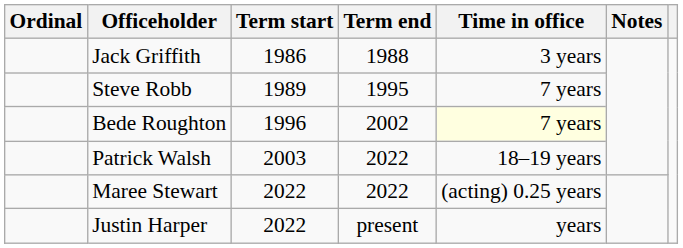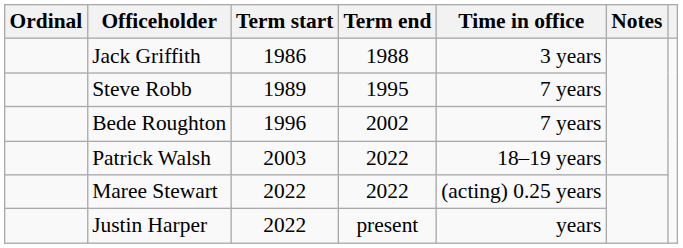(571, 123) lightyellow background -> (571, 123) no background
